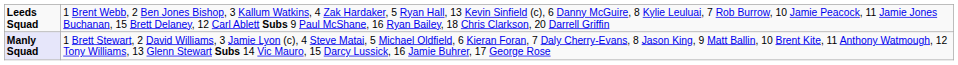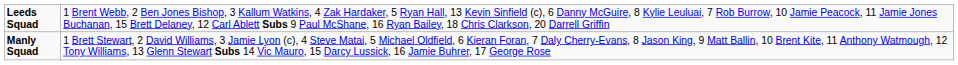(23, 46) lavender background -> (23, 46) no background
